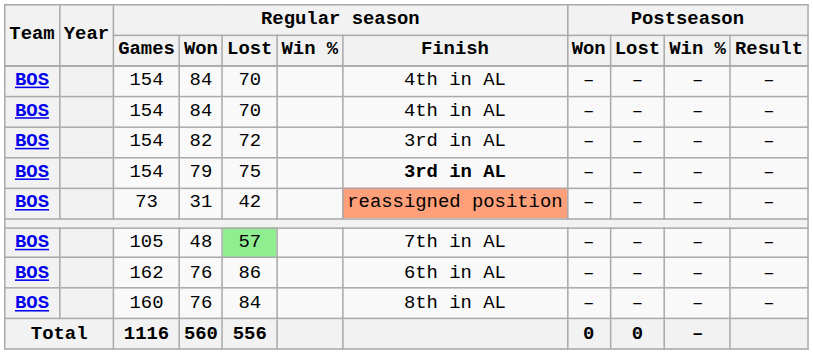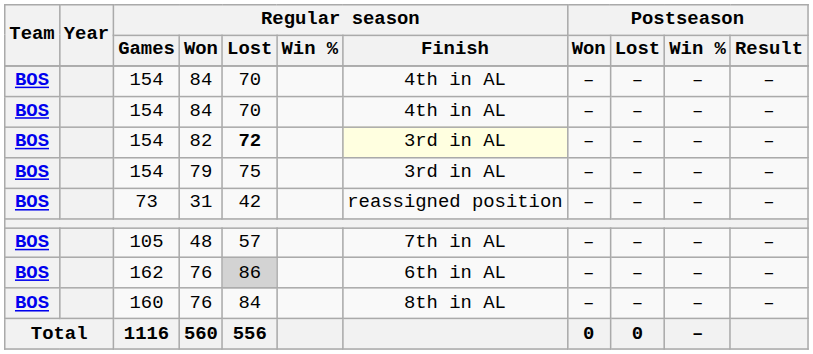(250, 142) normal -> (250, 142) bold
(455, 142) no background -> (455, 142) lightyellow background
(455, 173) bold -> (455, 173) normal
(455, 203) lightsalmon background -> (455, 203) no background
(250, 243) lightgreen background -> (250, 243) no background
(250, 273) no background -> (250, 273) lightgrey background
